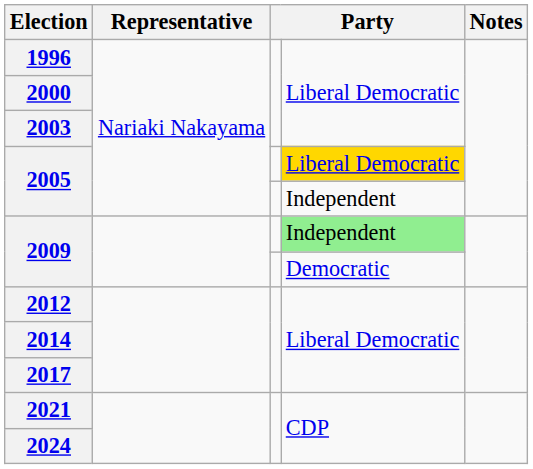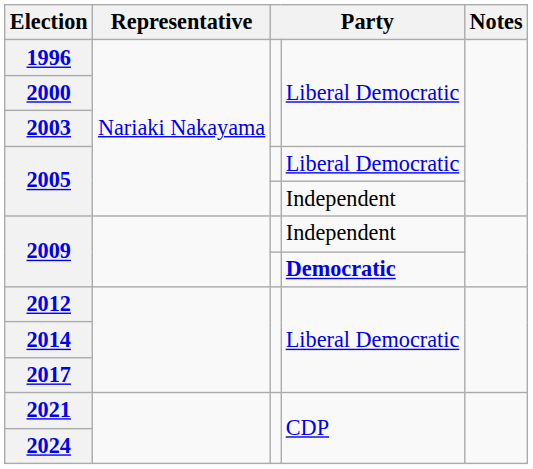(373, 163) gold background -> (373, 163) no background
(341, 233) lightgreen background -> (341, 233) no background
(338, 269) normal -> (341, 269) bold
